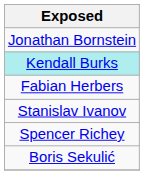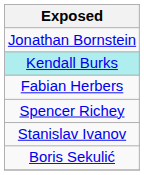(72, 110) Stanislav Ivanov -> (72, 110) Spencer Richey
(72, 134) Spencer Richey -> (72, 134) Stanislav Ivanov
